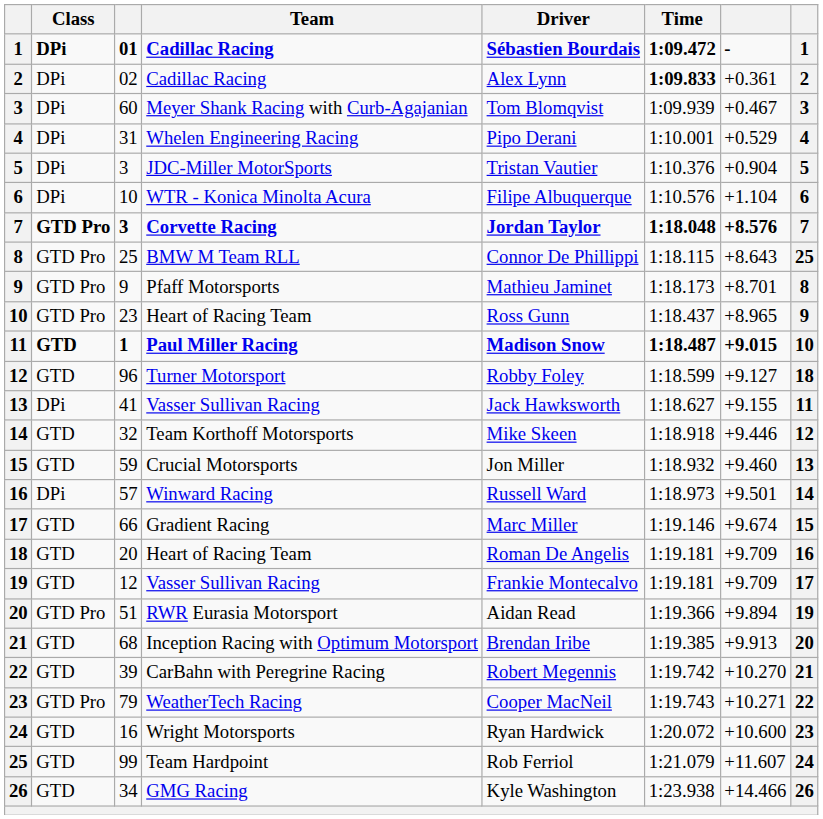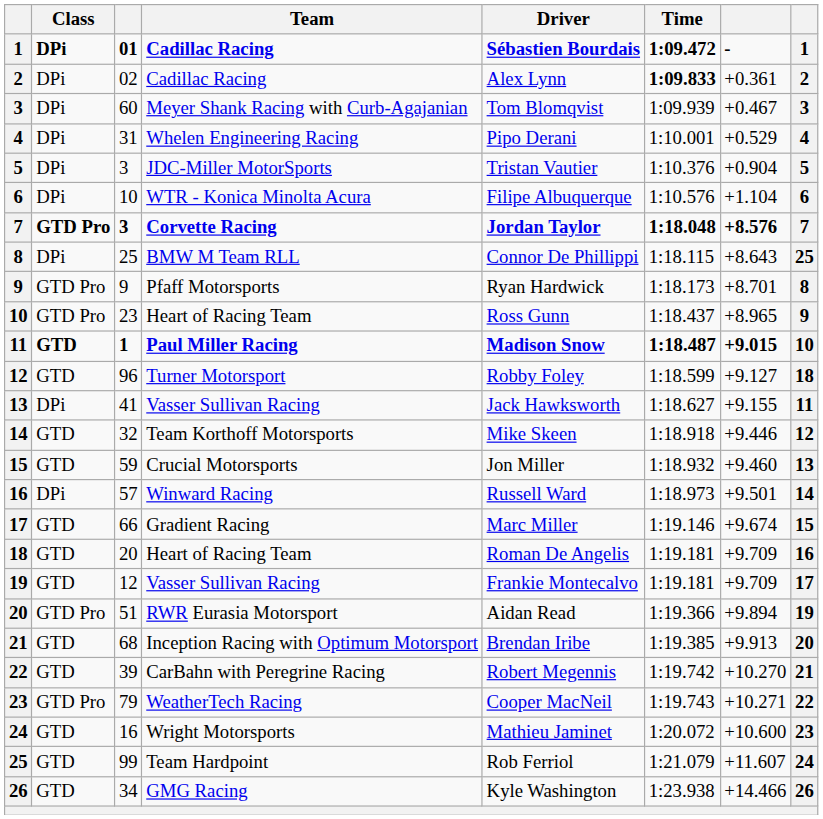(71, 256) GTD Pro -> (51, 256) DPi
(549, 286) Mathieu Jaminet -> (545, 286) Ryan Hardwick
(545, 731) Ryan Hardwick -> (549, 731) Mathieu Jaminet
